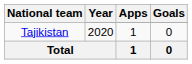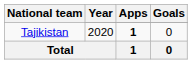(133, 31) normal -> (133, 31) bold
